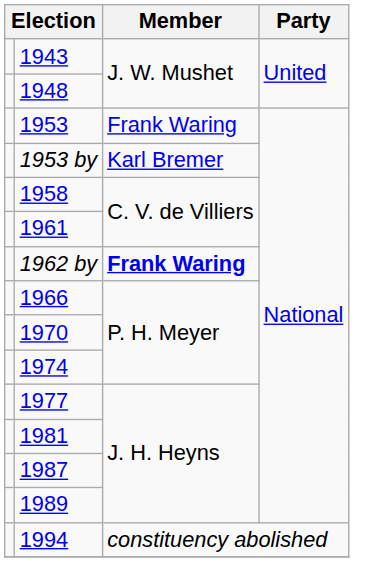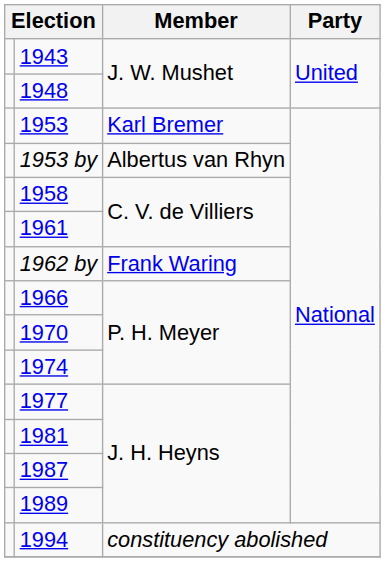(172, 125) Frank Waring -> (165, 125) Karl Bremer
(165, 159) Karl Bremer -> (196, 159) Albertus van Rhyn
(176, 263) bold -> (172, 263) normal
